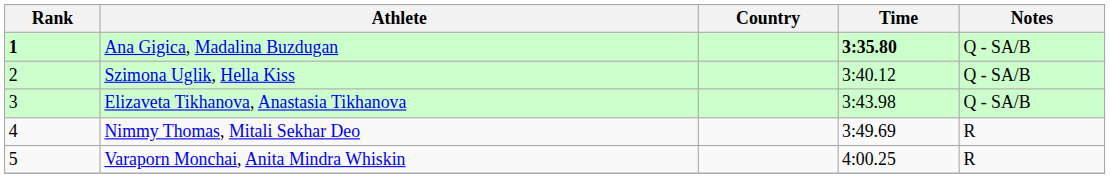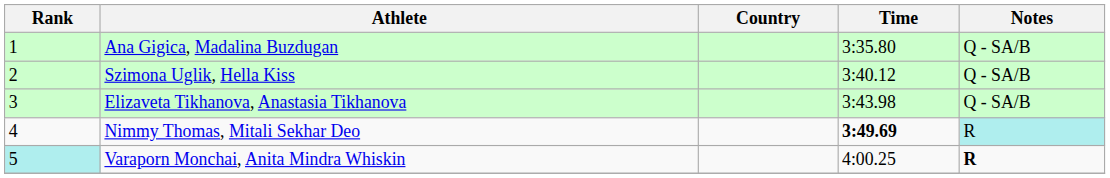(13, 46) bold -> (13, 46) normal
(869, 46) bold -> (869, 46) normal
(869, 131) normal -> (869, 131) bold
(969, 131) no background -> (969, 131) paleturquoise background
(13, 159) no background -> (13, 159) paleturquoise background
(969, 159) normal -> (970, 159) bold
